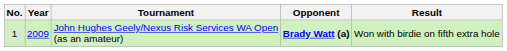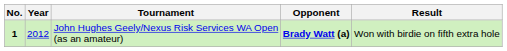(15, 33) normal -> (15, 33) bold
(38, 33) 2009 -> (38, 33) 2012
